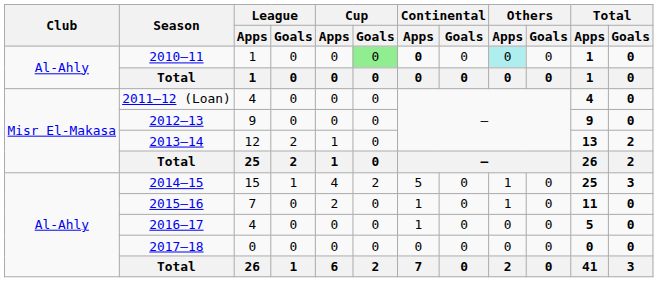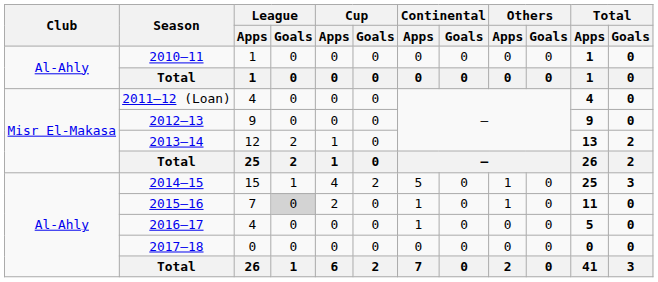(375, 57) lightgreen background -> (375, 57) no background
(418, 57) bold -> (418, 57) normal
(508, 57) paleturquoise background -> (508, 57) no background
(293, 204) no background -> (293, 204) lightgrey background
